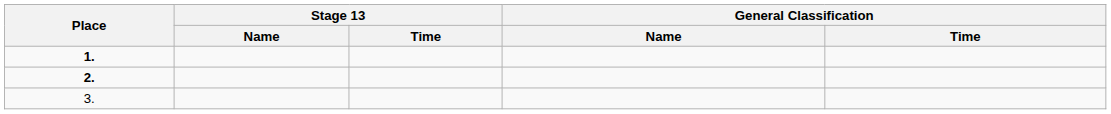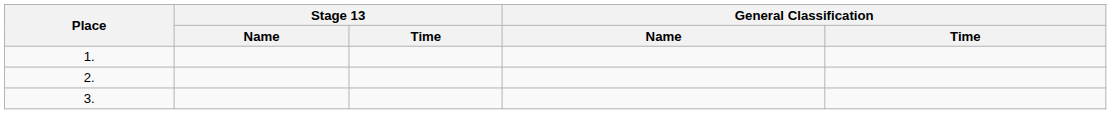(89, 57) bold -> (89, 57) normal
(89, 78) bold -> (89, 78) normal
